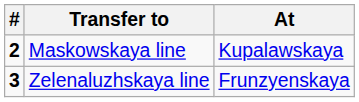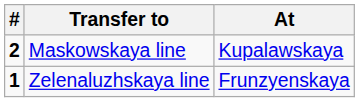(14, 81) 3 -> (14, 81) 1
